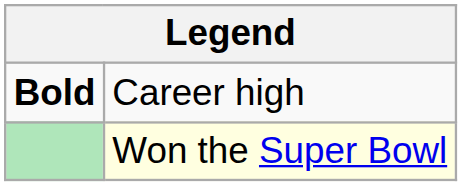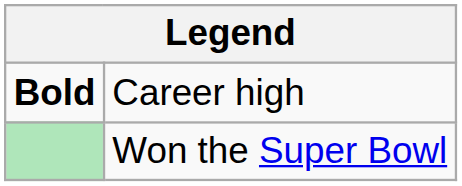(280, 150) lightyellow background -> (280, 150) no background
